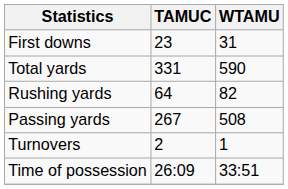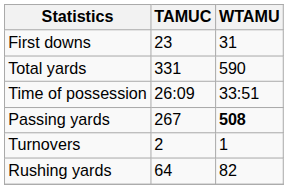rows swapped: (60, 94) <-> (78, 171)
(232, 119) normal -> (232, 119) bold
